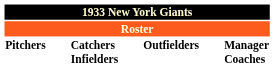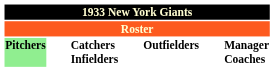(25, 45) no background -> (25, 45) lightgreen background
